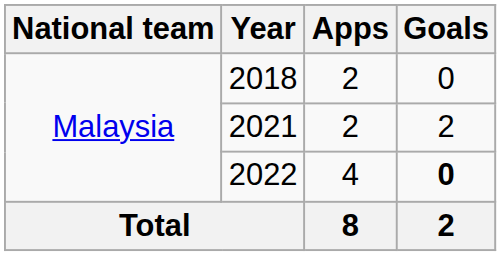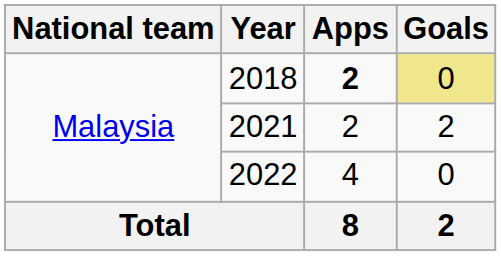(350, 77) normal -> (350, 77) bold
(446, 77) no background -> (446, 77) khaki background
(446, 175) bold -> (446, 175) normal
